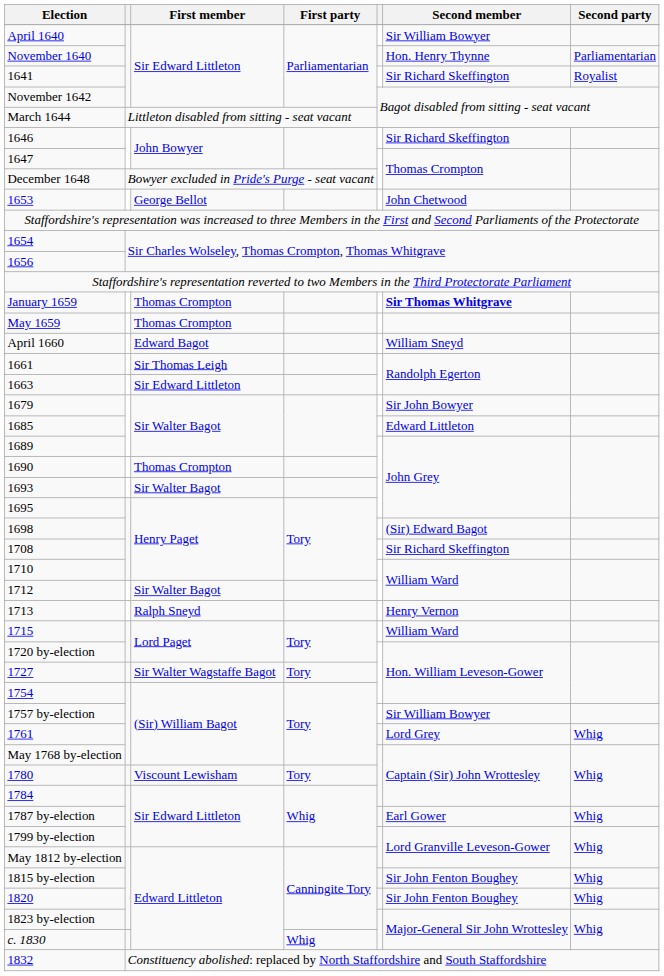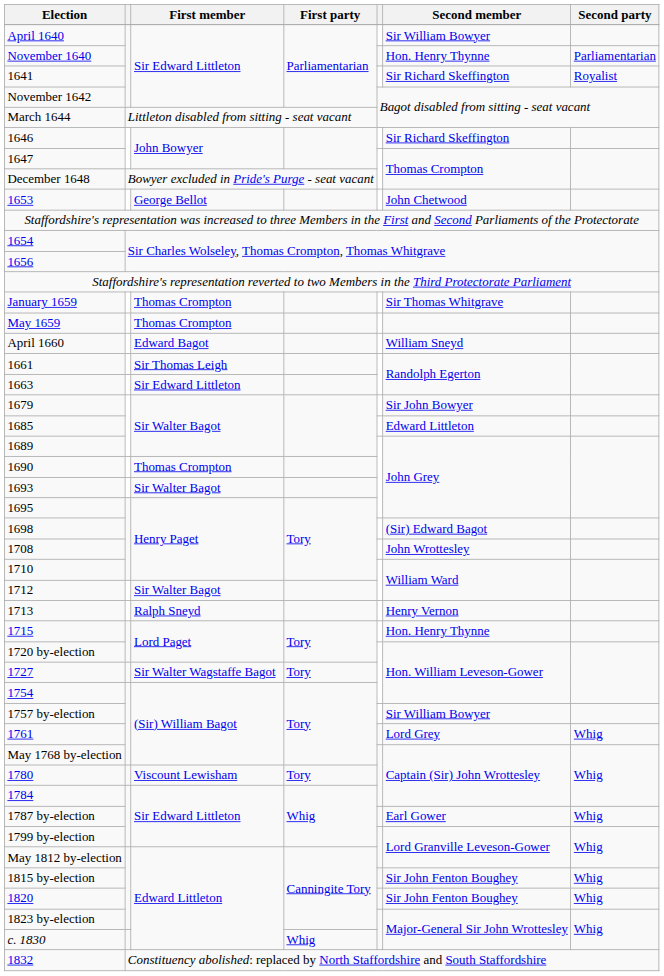(449, 302) bold -> (444, 302) normal
(447, 549) Sir Richard Skeffington -> (428, 549) John Wrottesley
(422, 631) William Ward -> (438, 631) Hon. Henry Thynne
